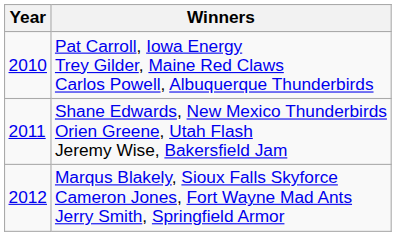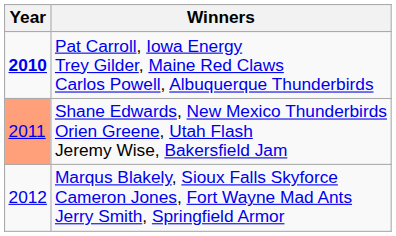(28, 65) normal -> (28, 65) bold
(27, 131) no background -> (27, 131) lightsalmon background
